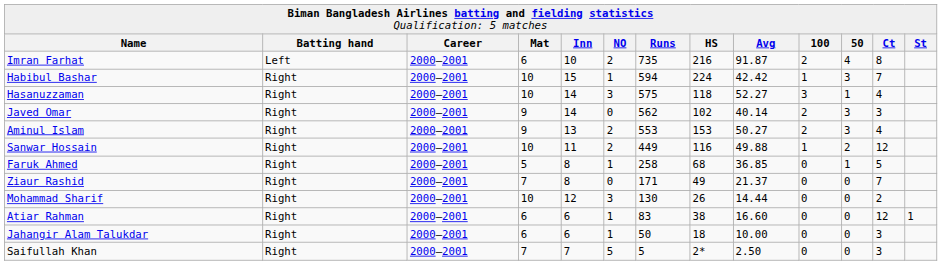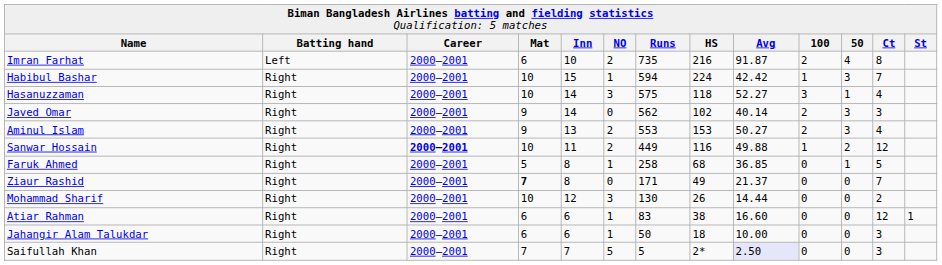(439, 147) normal -> (439, 147) bold
(524, 182) normal -> (524, 182) bold
(748, 251) no background -> (748, 251) lavender background
